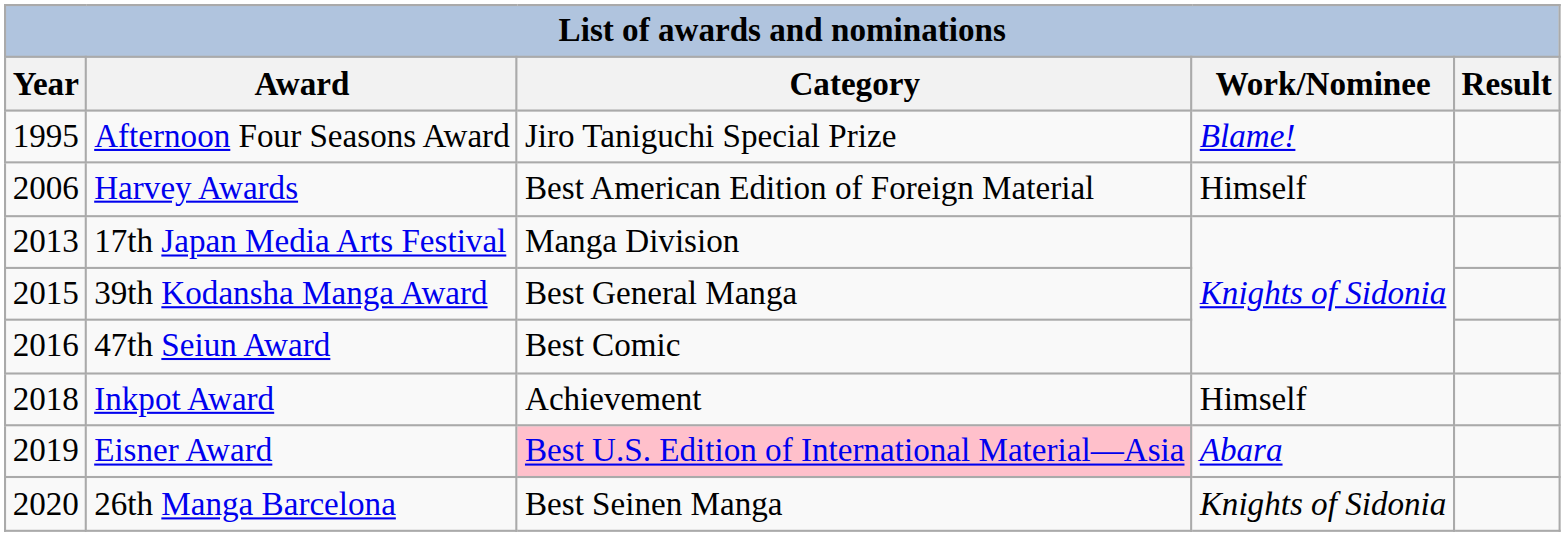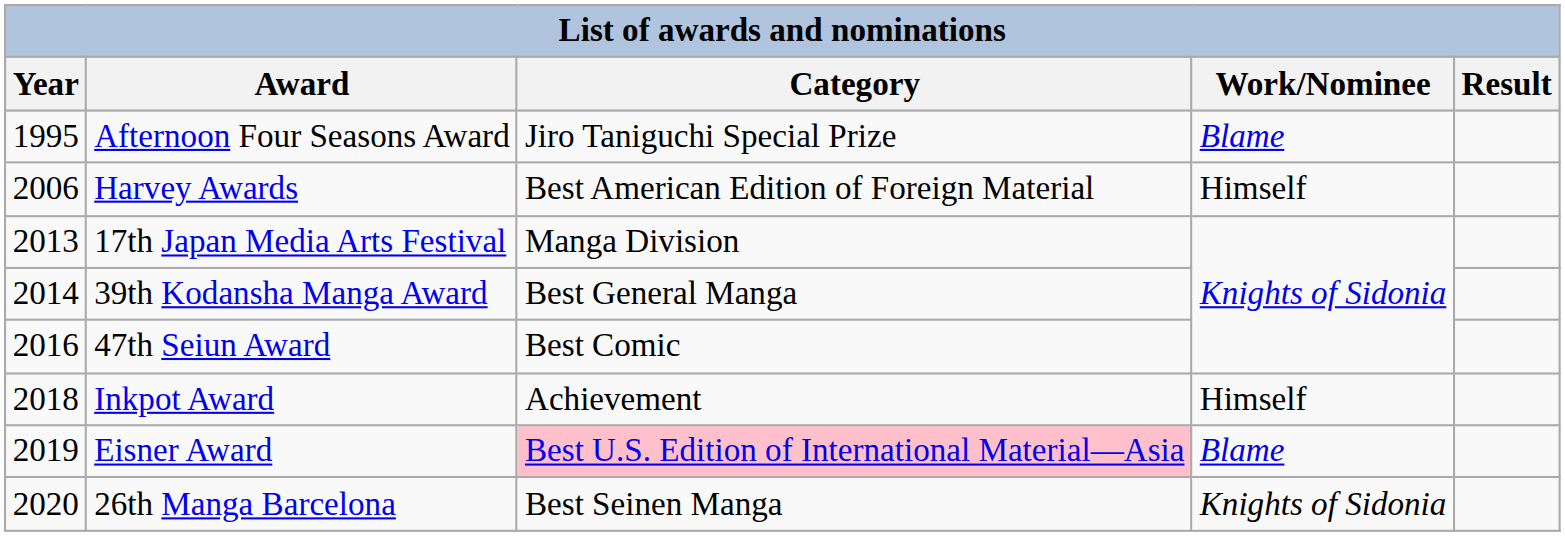(1248, 135) Blame! -> (1242, 135) Blame
(46, 293) 2015 -> (46, 293) 2014
(1241, 450) Abara -> (1242, 450) Blame
